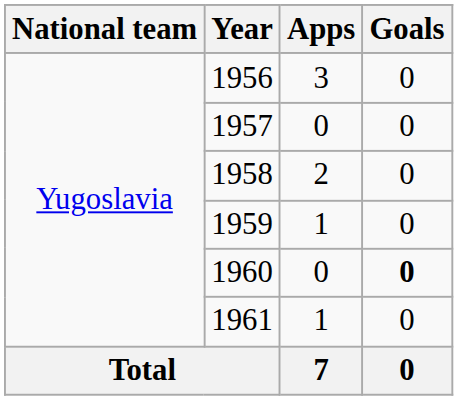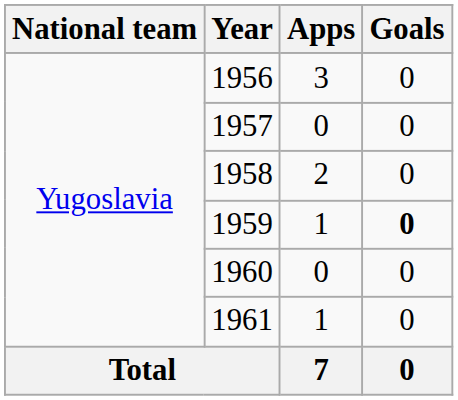(407, 223) normal -> (407, 223) bold
(407, 272) bold -> (407, 272) normal
